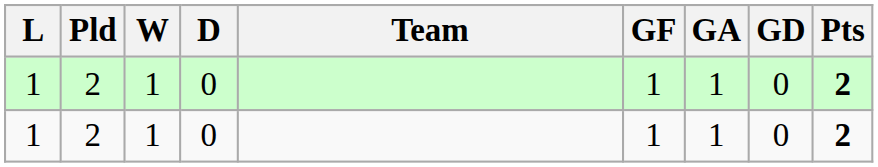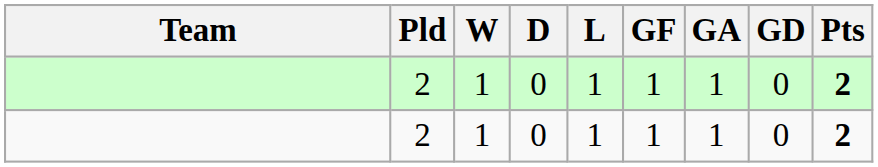columns swapped: (430, 30) <-> (33, 30)
